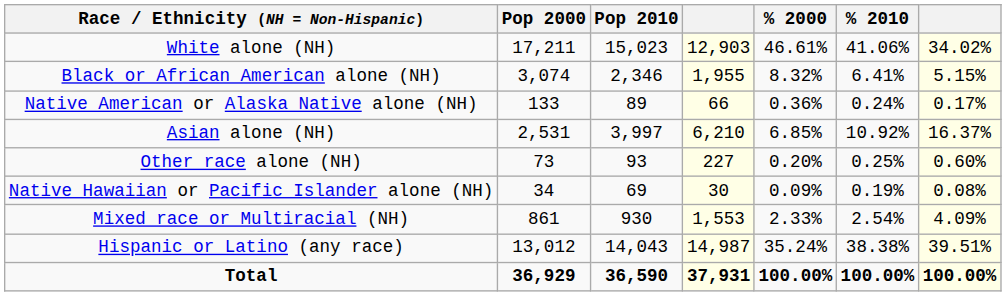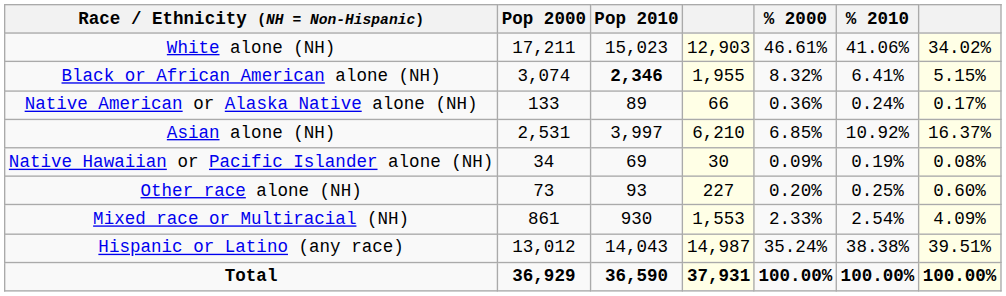(636, 76) normal -> (636, 76) bold
rows swapped: (251, 191) <-> (251, 162)
